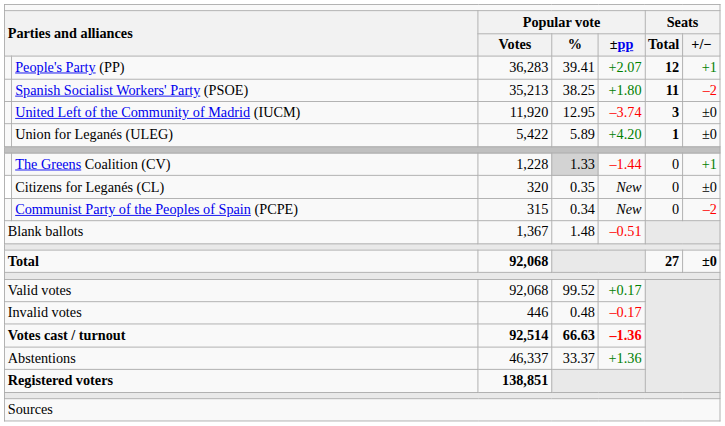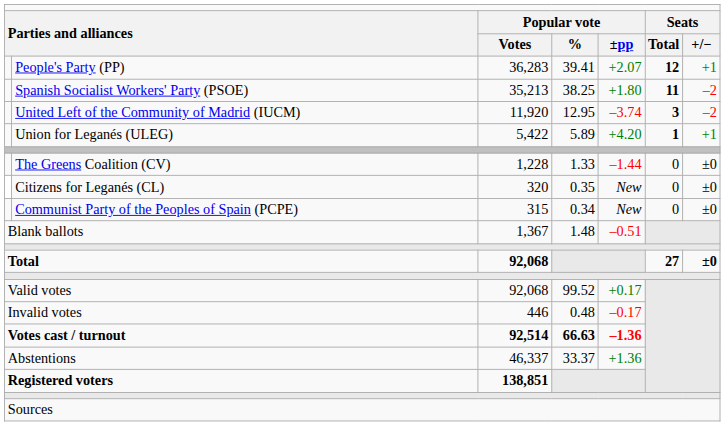(709, 112) ±0 -> (710, 112) –2
(709, 135) ±0 -> (709, 135) +1
(582, 164) lightgrey background -> (582, 164) no background
(709, 164) +1 -> (709, 164) ±0
(710, 209) –2 -> (709, 209) ±0
